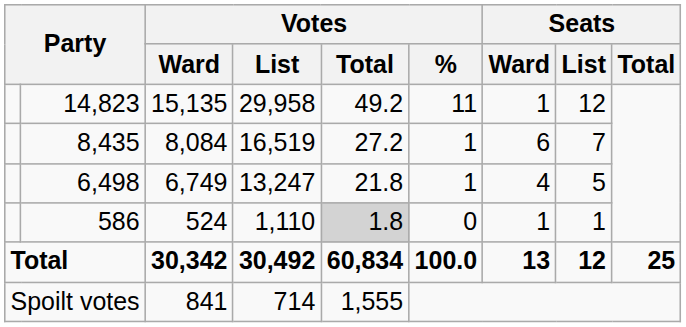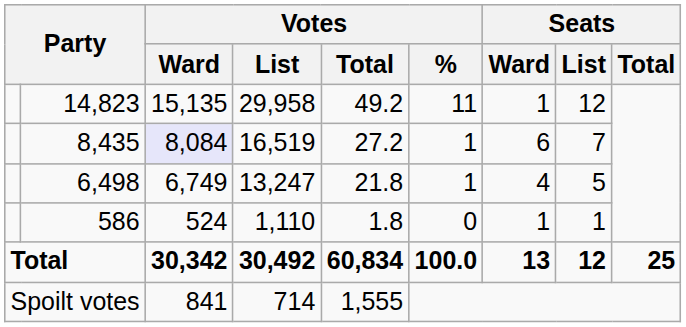(196, 143) no background -> (196, 143) lavender background
(386, 222) lightgrey background -> (386, 222) no background
